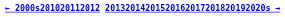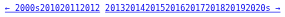(143, 8) bold -> (143, 8) normal
